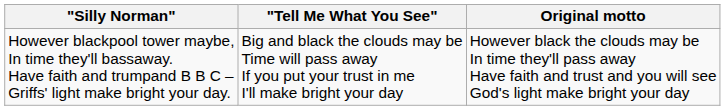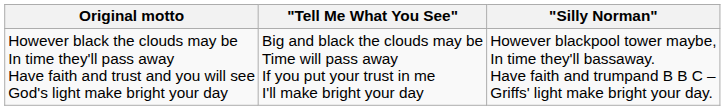columns swapped: (593, 16) <-> (121, 16)
